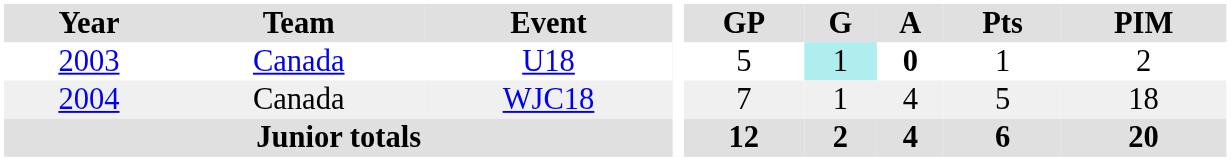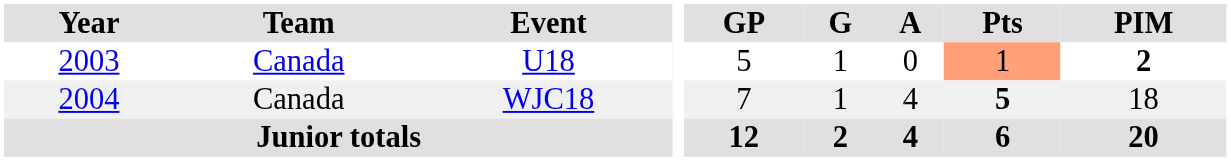(840, 60) paleturquoise background -> (840, 60) no background
(910, 60) bold -> (910, 60) normal
(1003, 60) no background -> (1003, 60) lightsalmon background
(1144, 60) normal -> (1144, 60) bold
(1003, 99) normal -> (1003, 99) bold
